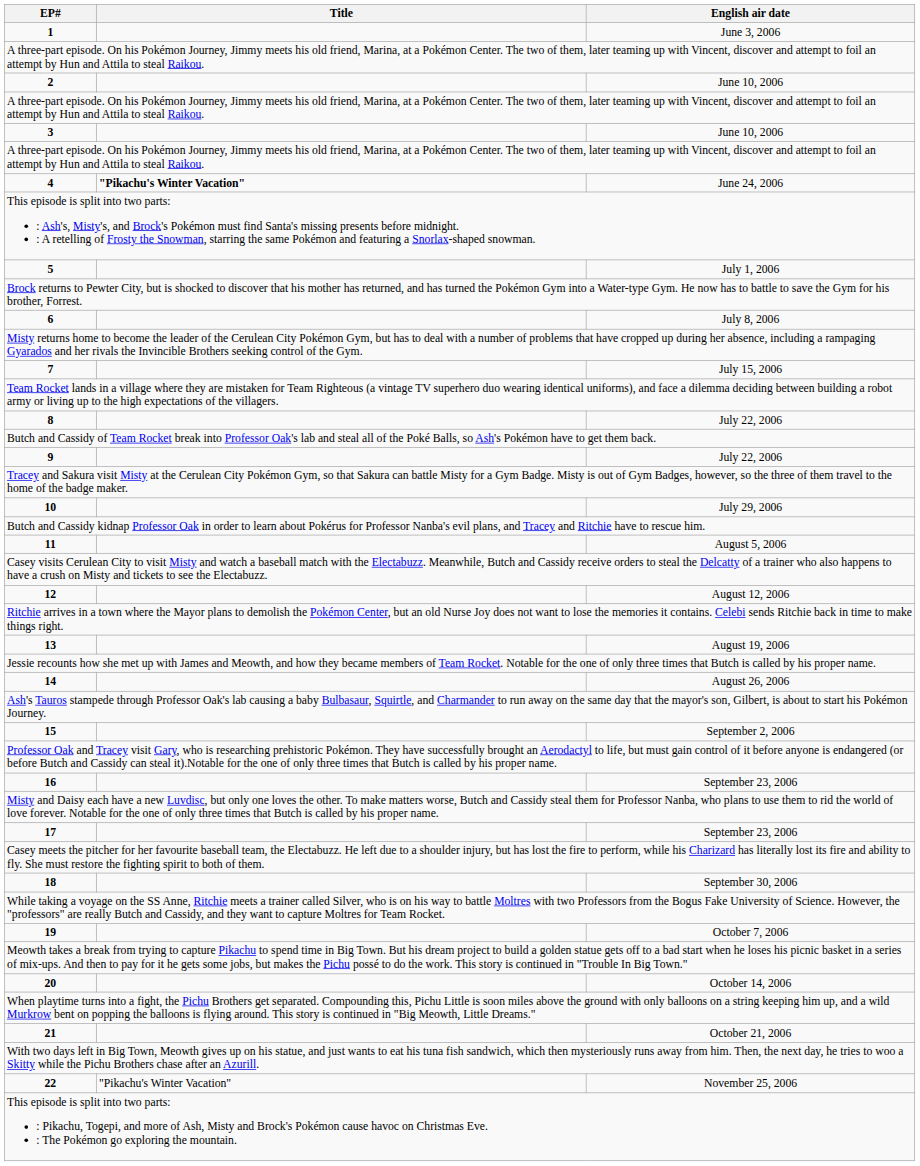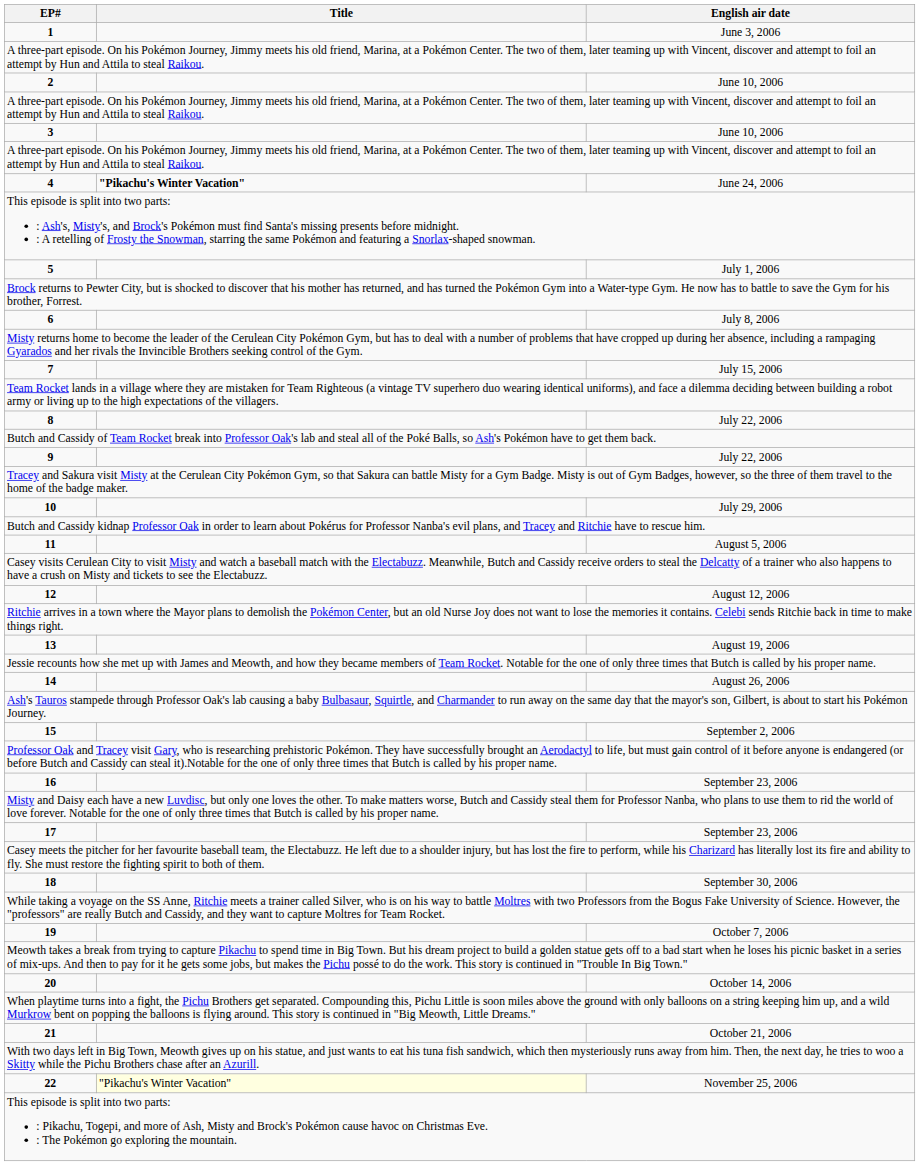(165, 1083) no background -> (165, 1083) lightyellow background
